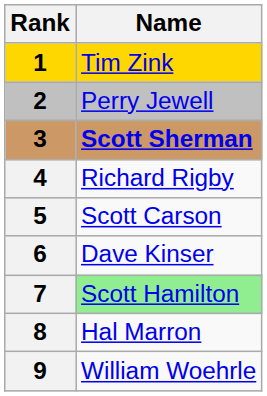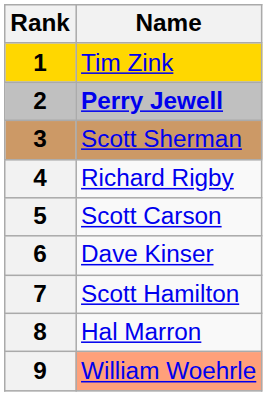(147, 100) normal -> (152, 100) bold
(167, 139) bold -> (161, 139) normal
(160, 293) lightgreen background -> (160, 293) no background
(169, 370) no background -> (169, 370) lightsalmon background
